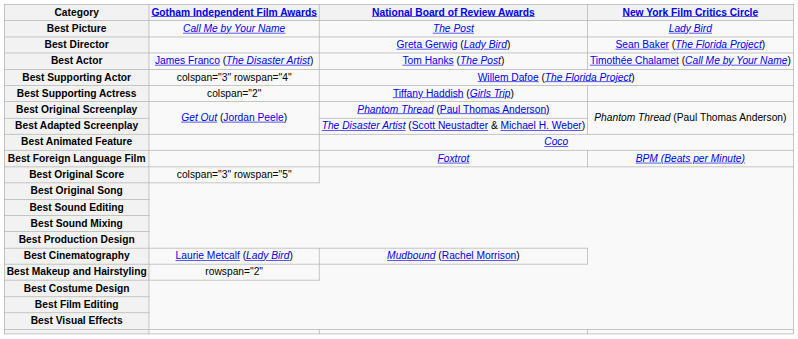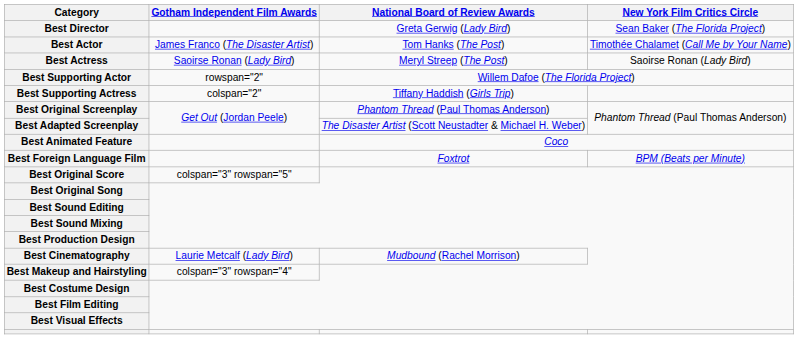- row: (77, 28)
+ row: (77, 61)
(234, 77) colspan="3" rowspan="4" -> (234, 77) rowspan="2"
(234, 272) rowspan="2" -> (234, 272) colspan="3" rowspan="4"
